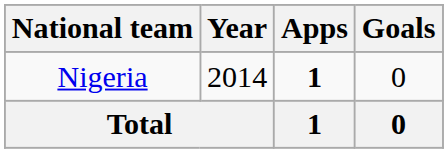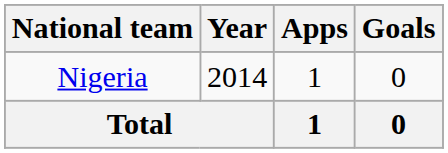(314, 76) bold -> (314, 76) normal
